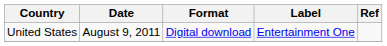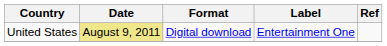(121, 32) no background -> (121, 32) khaki background
